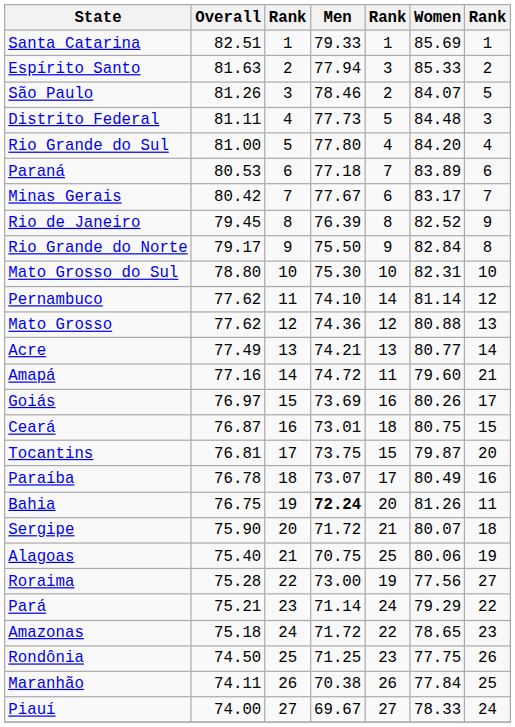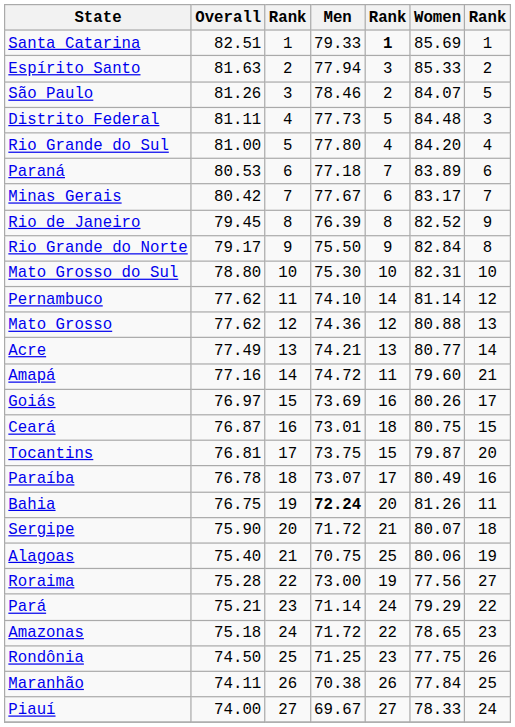(388, 43) normal -> (388, 43) bold
